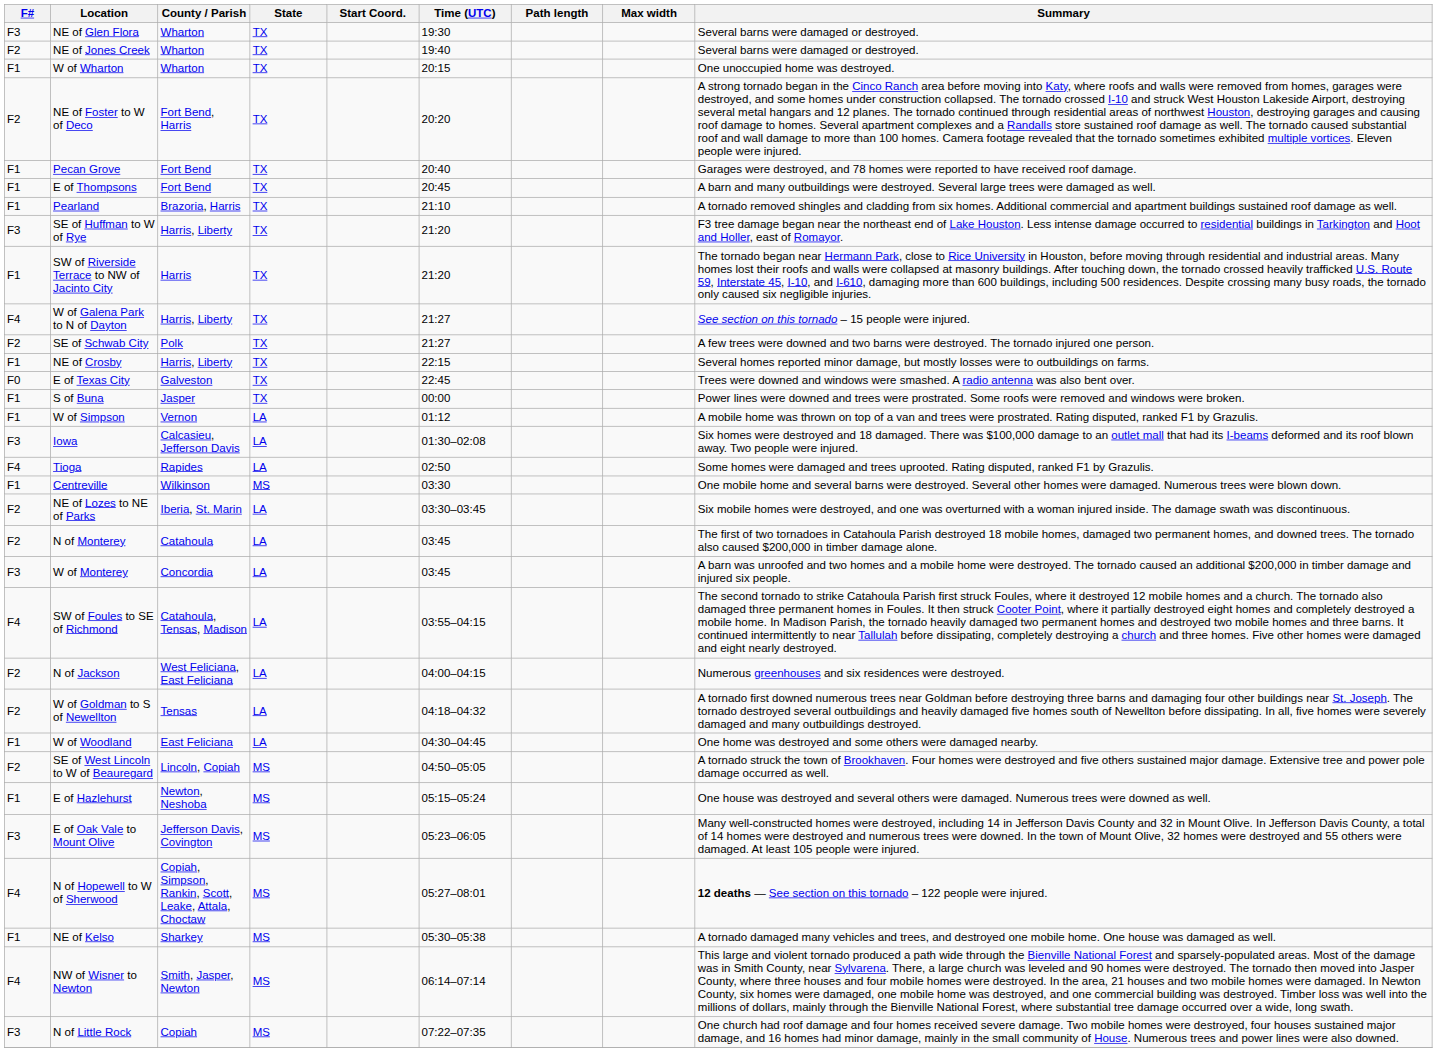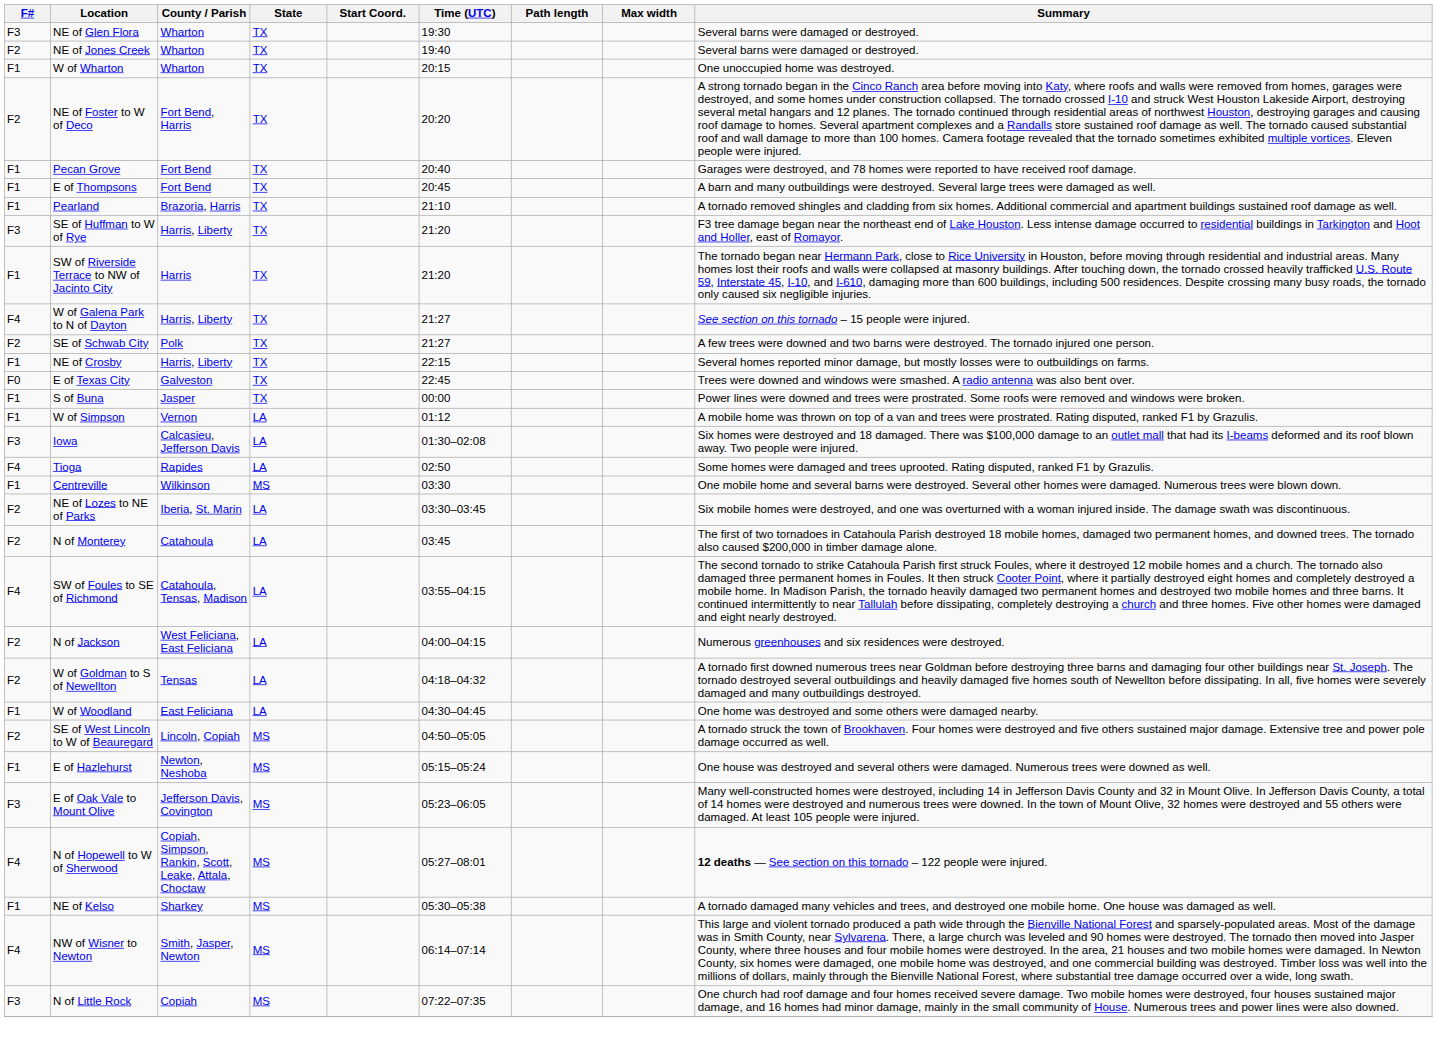- row: (91, 572)
